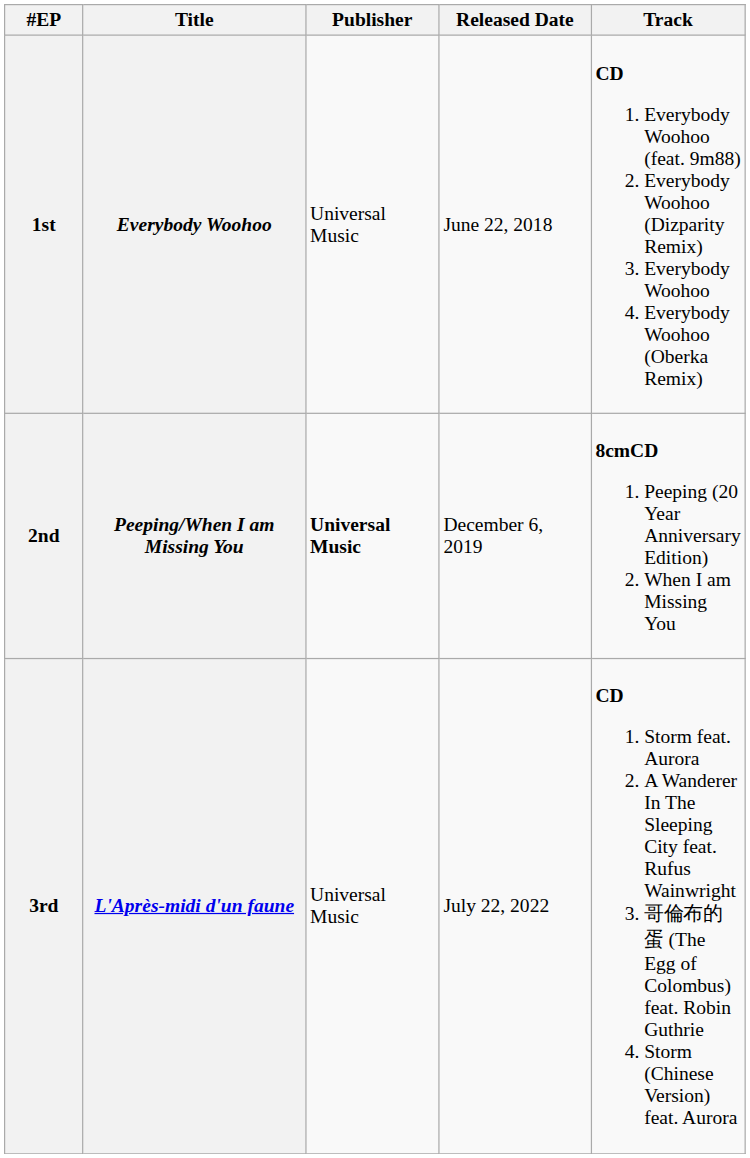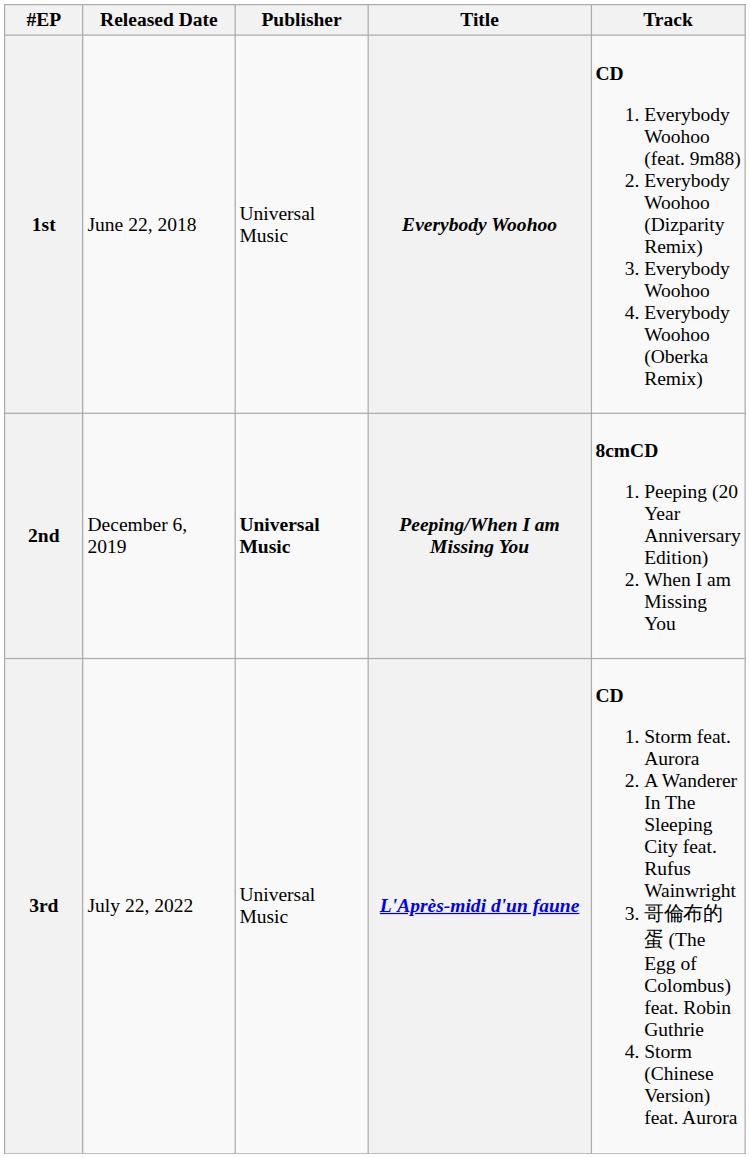columns swapped: (194, 19) <-> (515, 19)
